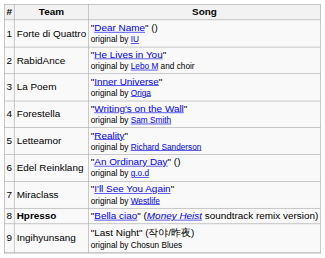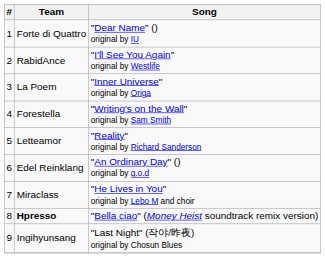(143, 60) "He Lives in You" original by Lebo M and choir -> (132, 60) "I'll See You Again" original by Westlife
(132, 195) "I'll See You Again" original by Westlife -> (143, 195) "He Lives in You" original by Lebo M and choir
